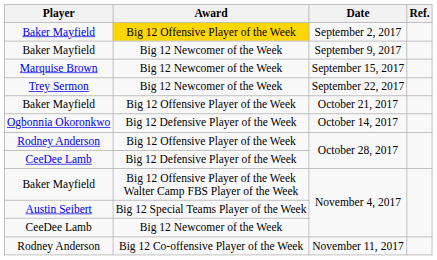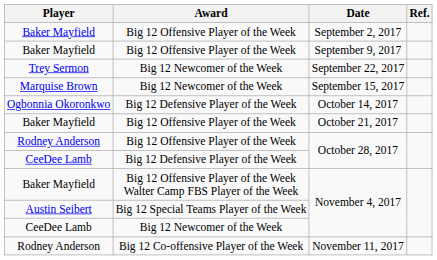(211, 31) gold background -> (211, 31) no background
(211, 50) Big 12 Newcomer of the Week -> (211, 50) Big 12 Offensive Player of the Week
rows swapped: (59, 68) <-> (59, 86)
rows swapped: (59, 123) <-> (59, 104)
